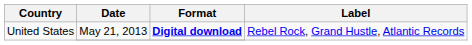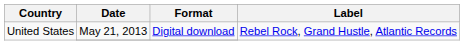(197, 31) bold -> (193, 31) normal
